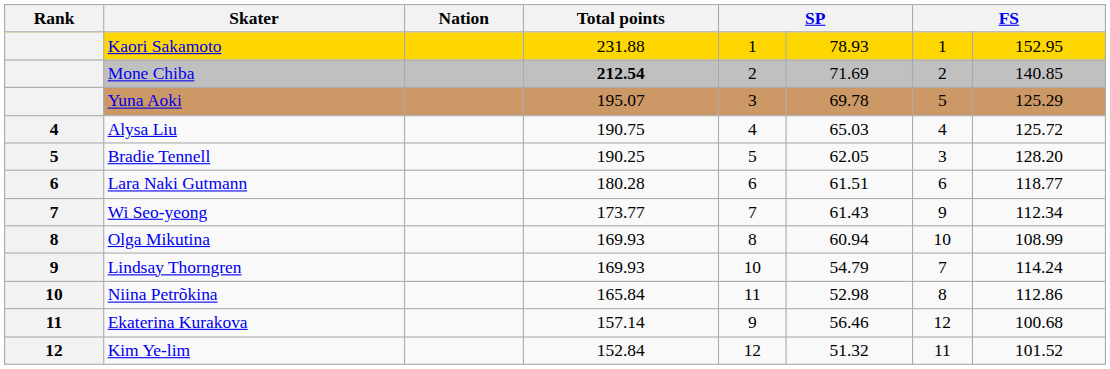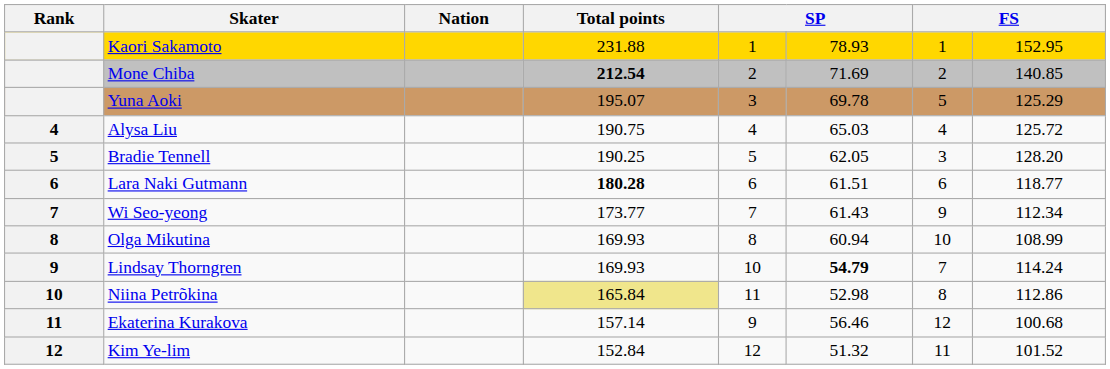(621, 184) normal -> (621, 184) bold
(849, 267) normal -> (849, 267) bold
(621, 294) no background -> (621, 294) khaki background
